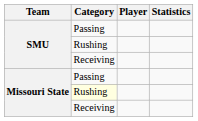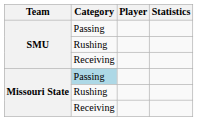(89, 76) no background -> (89, 76) lightblue background
(90, 92) lightyellow background -> (90, 92) no background
